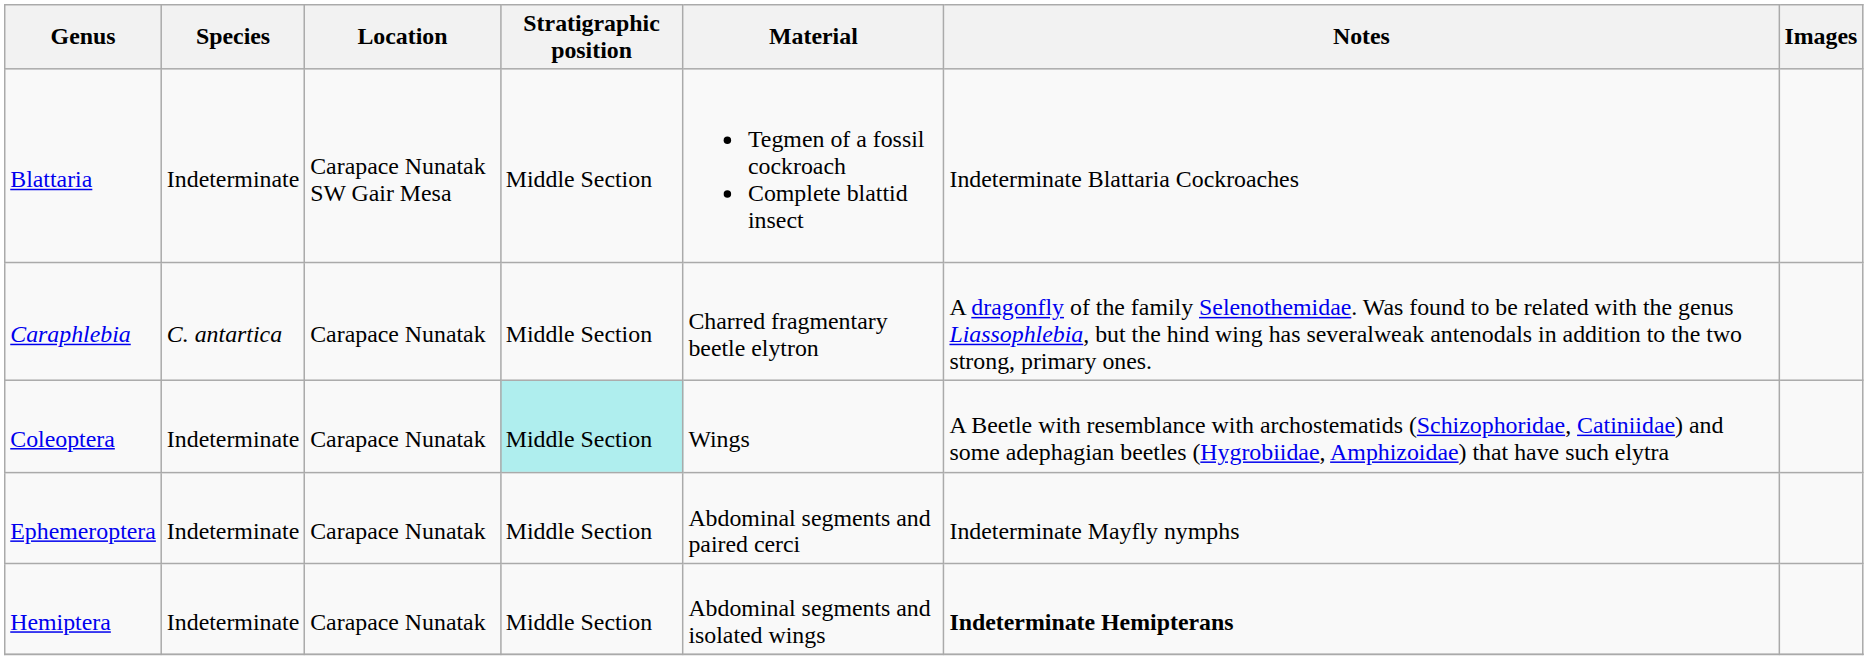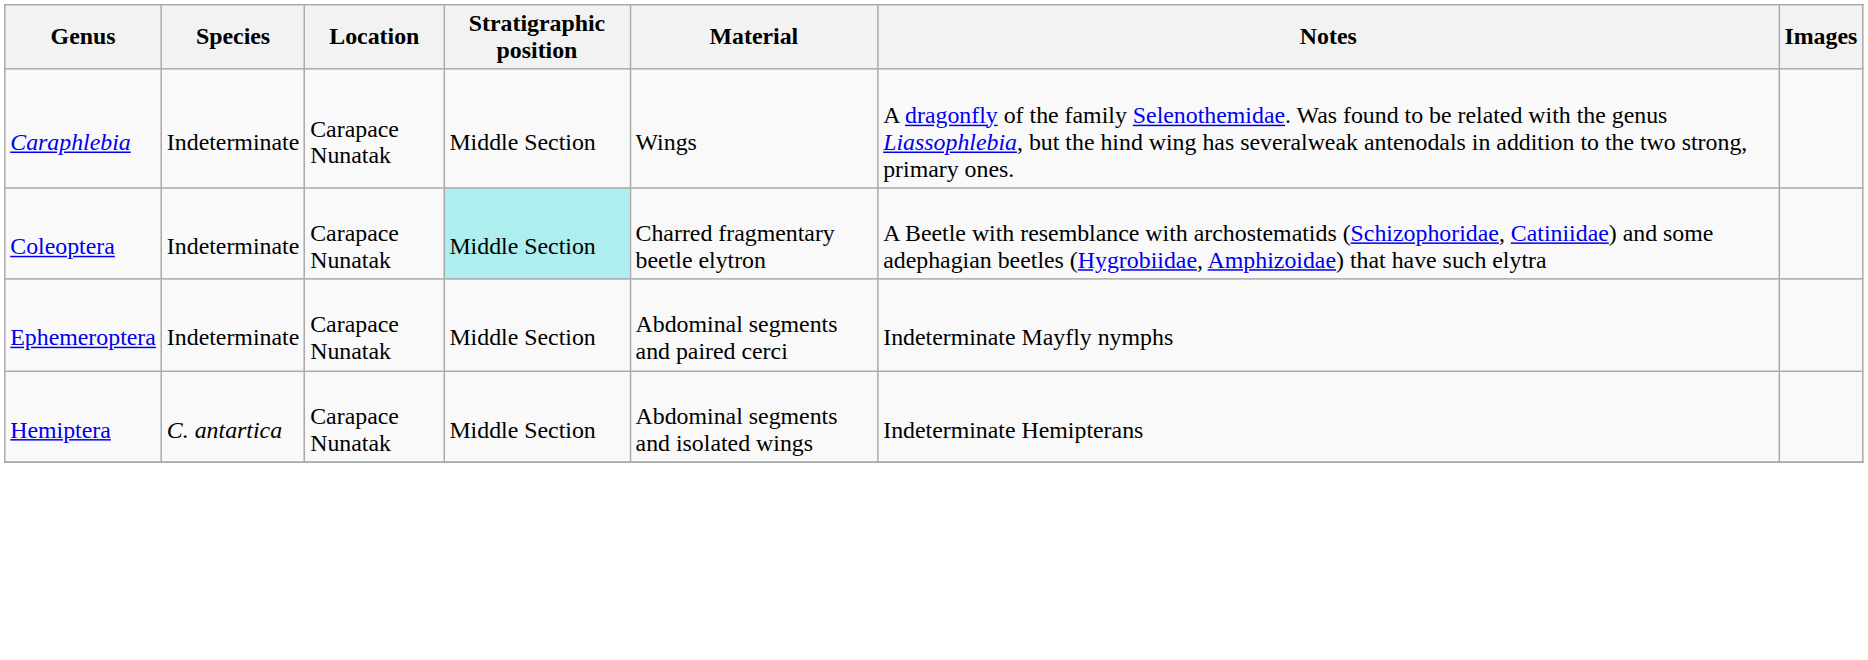- row: (51, 178)
(224, 334) C. antartica -> (233, 141) Indeterminate
(788, 334) Charred fragmentary beetle elytron -> (666, 141) Wings
(719, 439) Wings -> (735, 246) Charred fragmentary beetle elytron
(233, 622) Indeterminate -> (224, 429) C. antartica
(1091, 622) bold -> (1013, 429) normal
